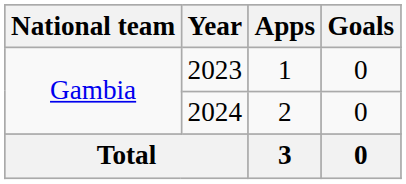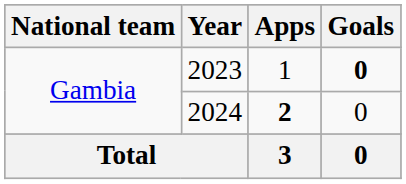(361, 69) normal -> (361, 69) bold
(285, 112) normal -> (285, 112) bold
